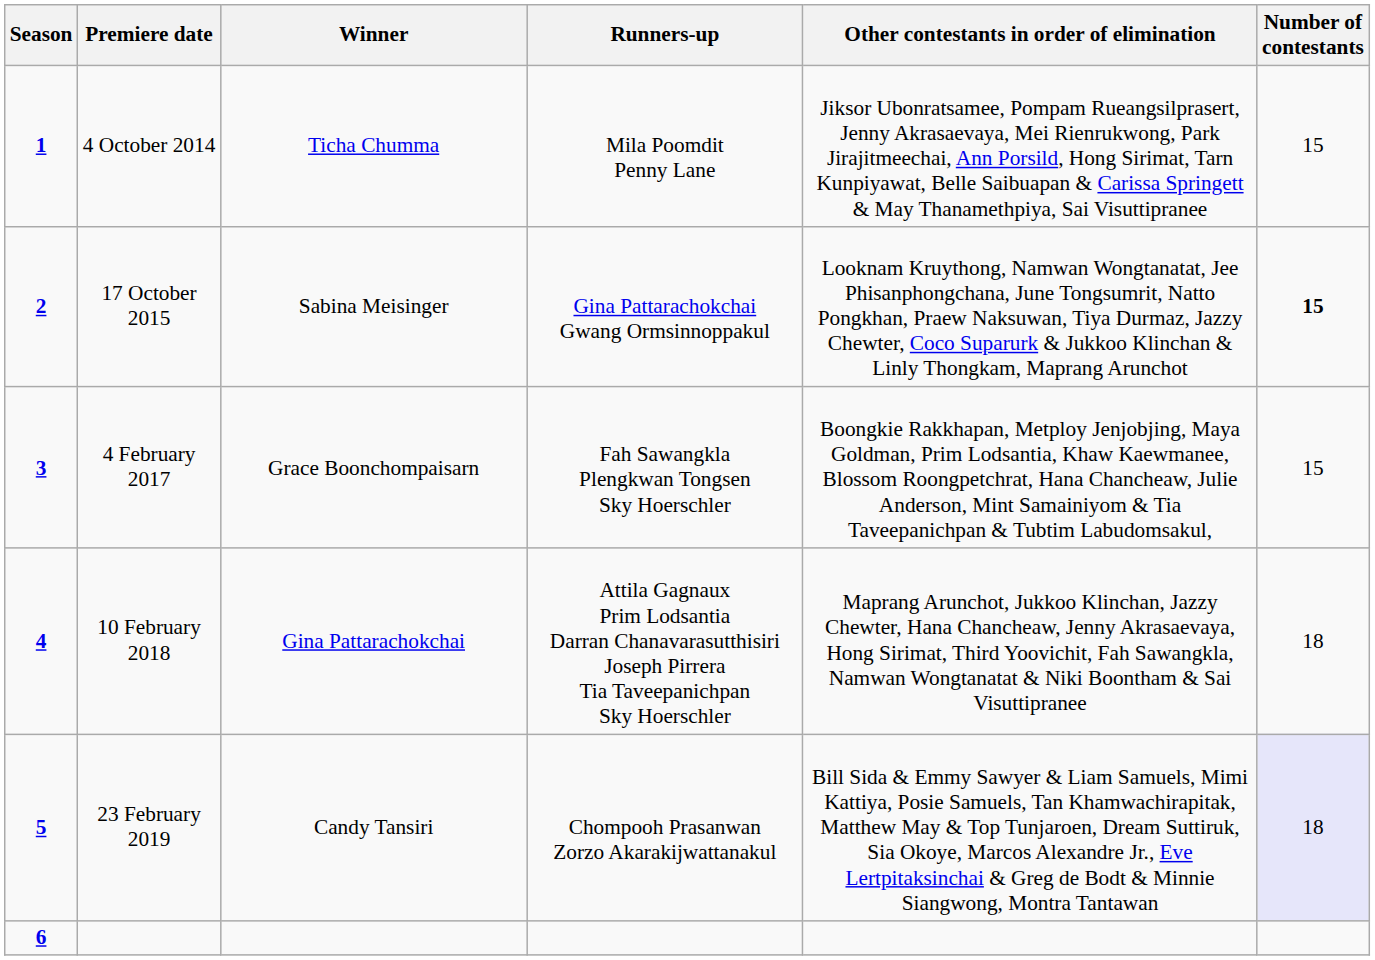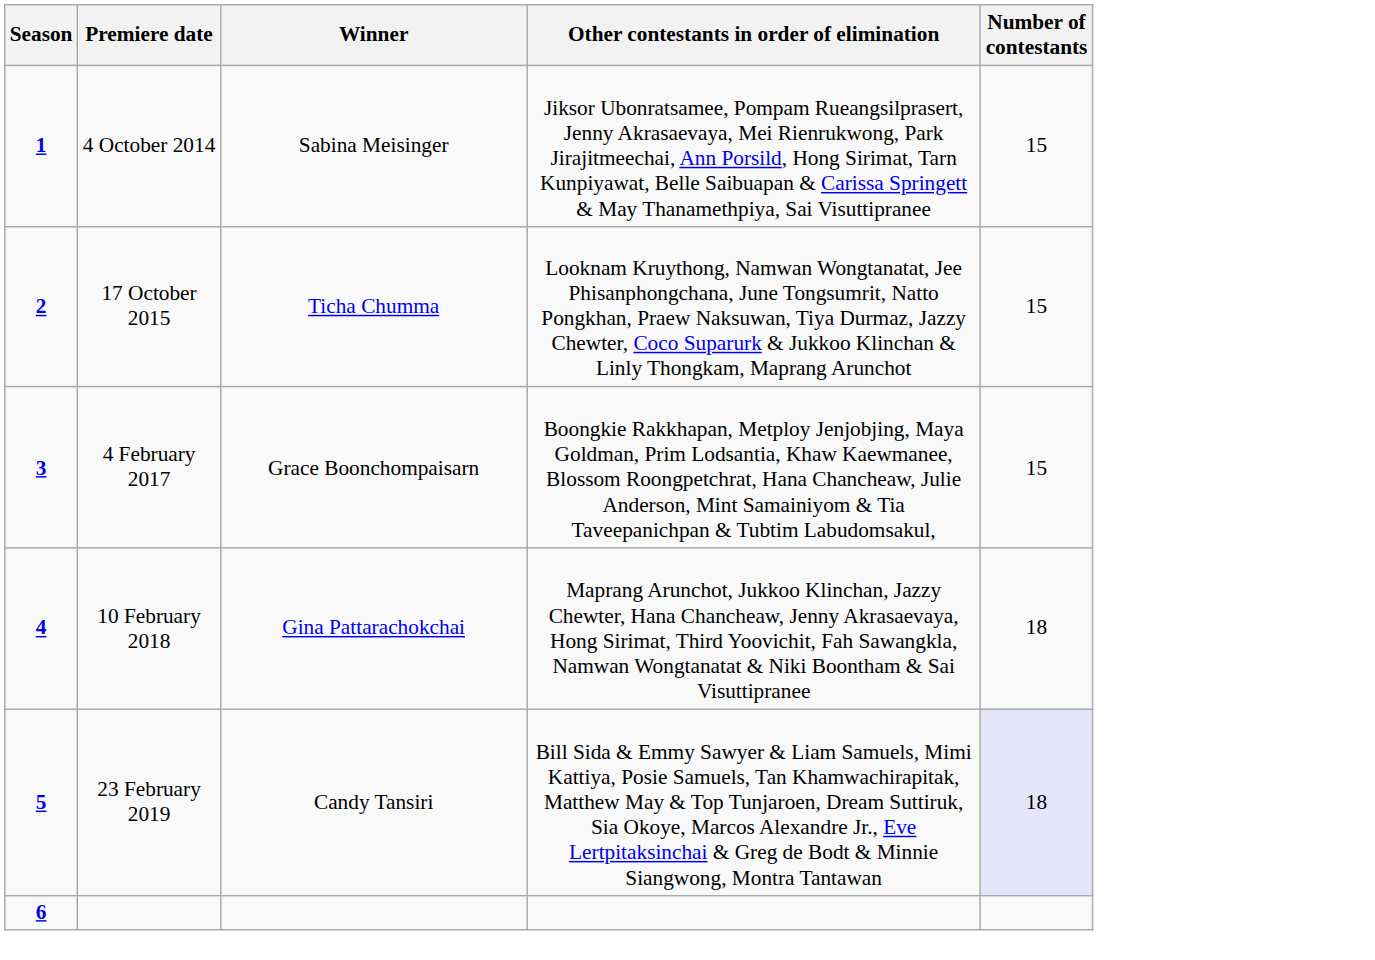- column: (665, 35)
(374, 145) Ticha Chumma -> (374, 145) Sabina Meisinger
(374, 306) Sabina Meisinger -> (374, 306) Ticha Chumma
(1313, 306) bold -> (1036, 306) normal
